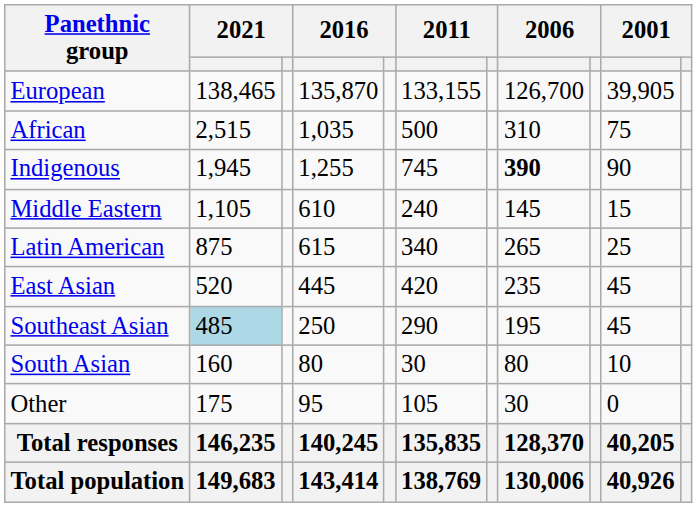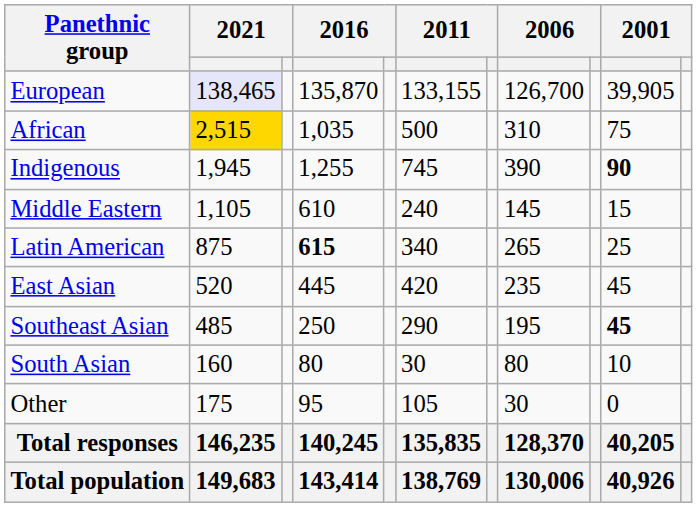(236, 90) no background -> (236, 90) lavender background
(223, 129) no background -> (223, 129) gold background
(522, 168) bold -> (522, 168) normal
(619, 168) normal -> (619, 168) bold
(317, 247) normal -> (317, 247) bold
(214, 325) lightblue background -> (214, 325) no background
(619, 325) normal -> (619, 325) bold
